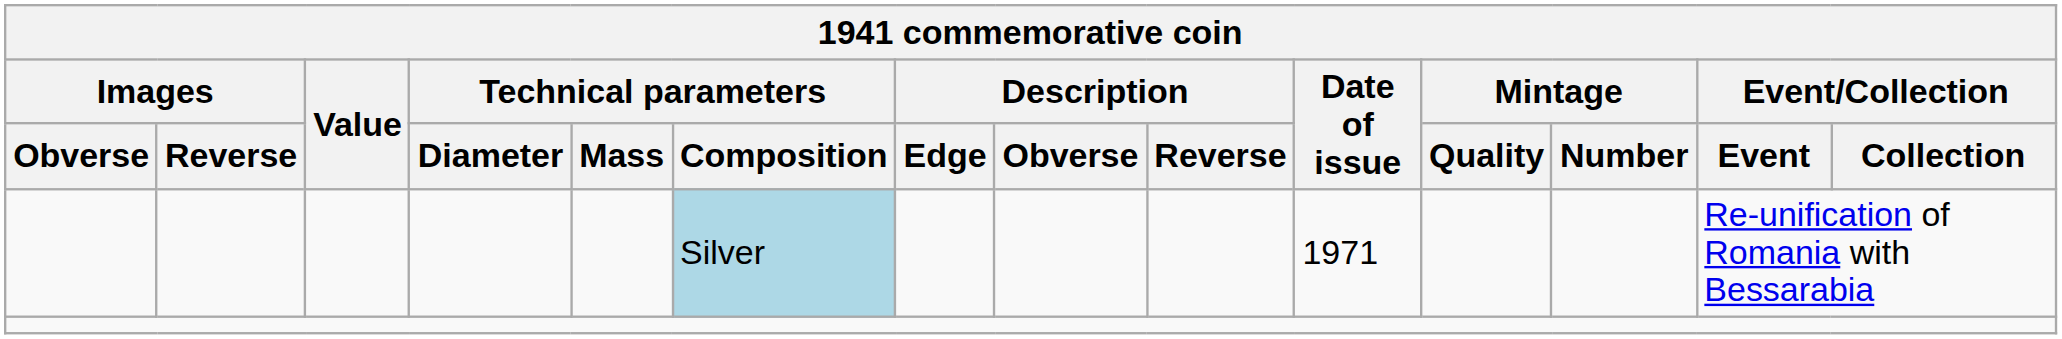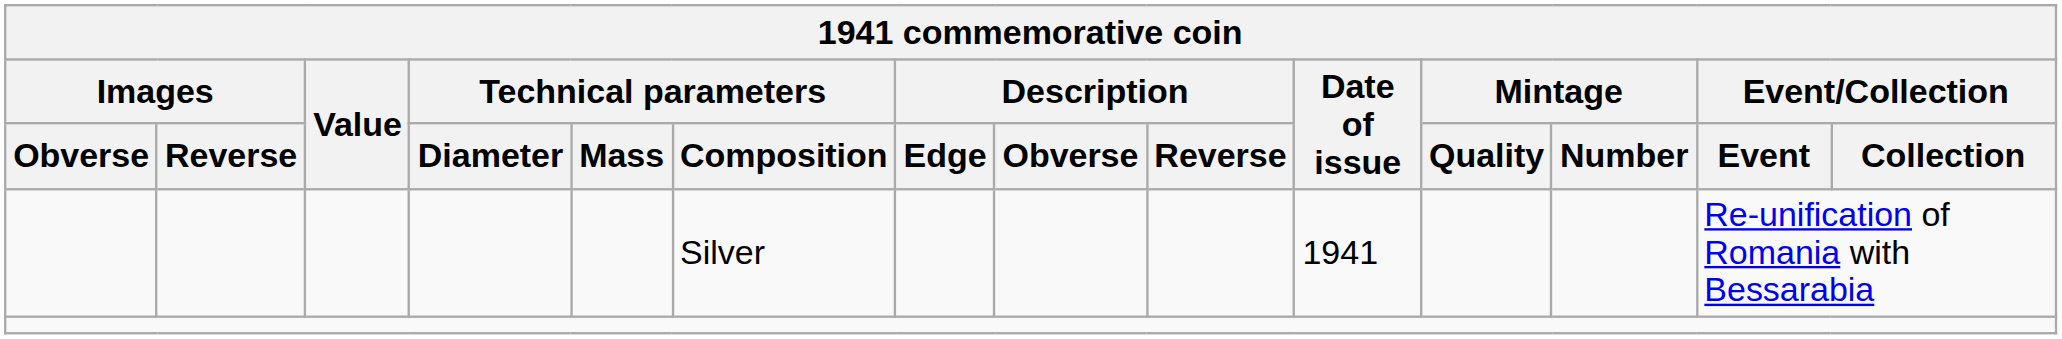(722, 253) lightblue background -> (722, 253) no background
(1340, 253) 1971 -> (1340, 253) 1941
